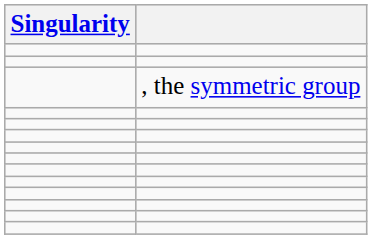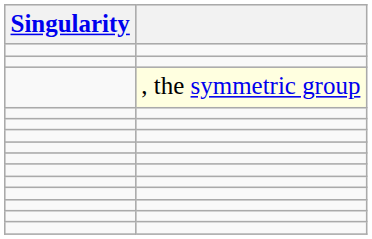(251, 86) no background -> (251, 86) lightyellow background
